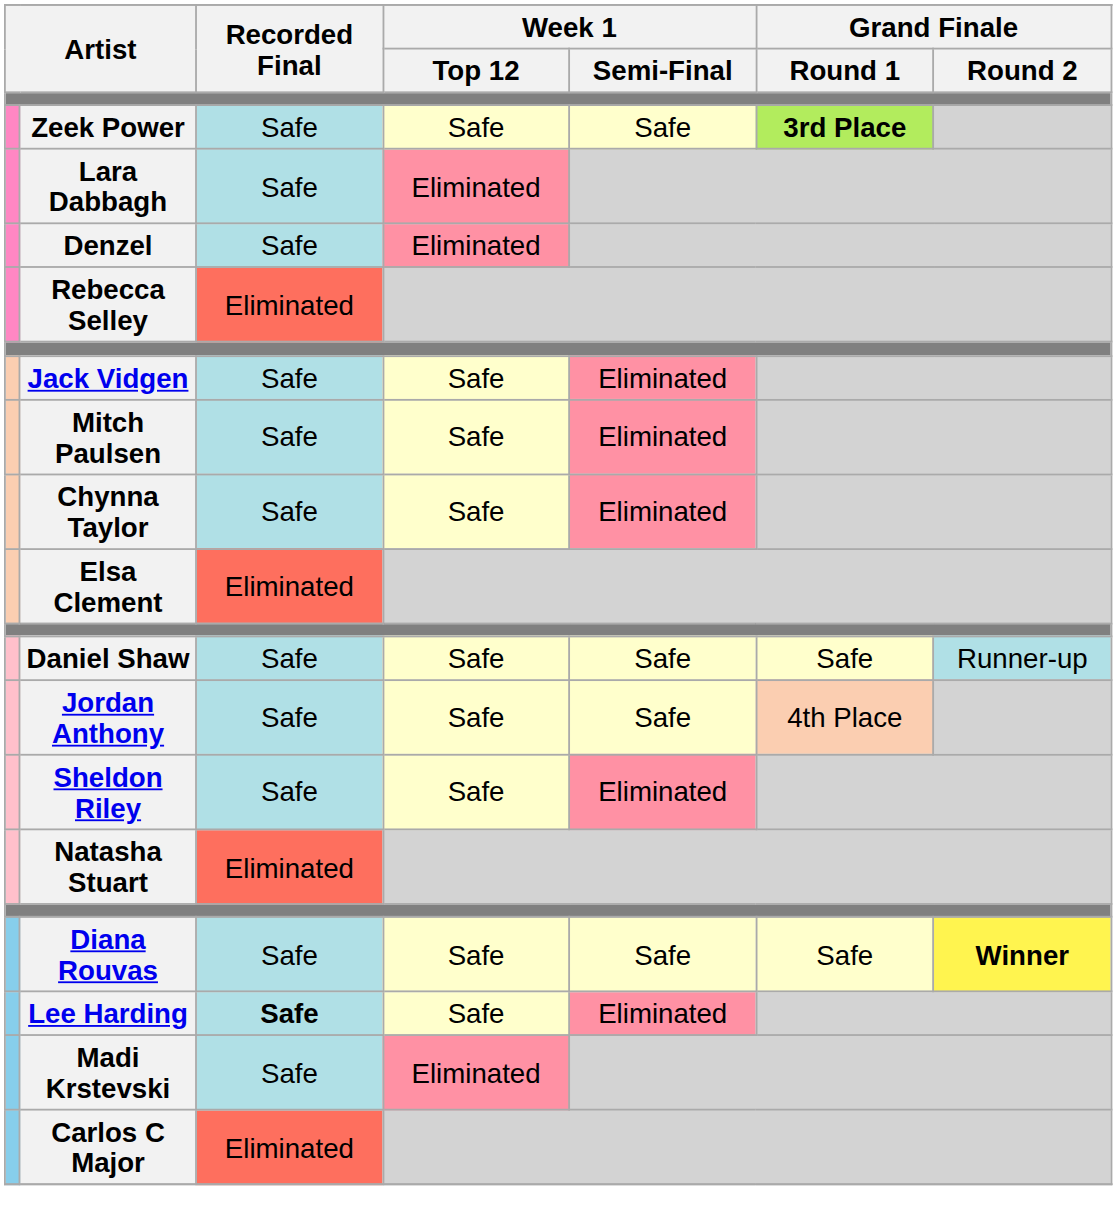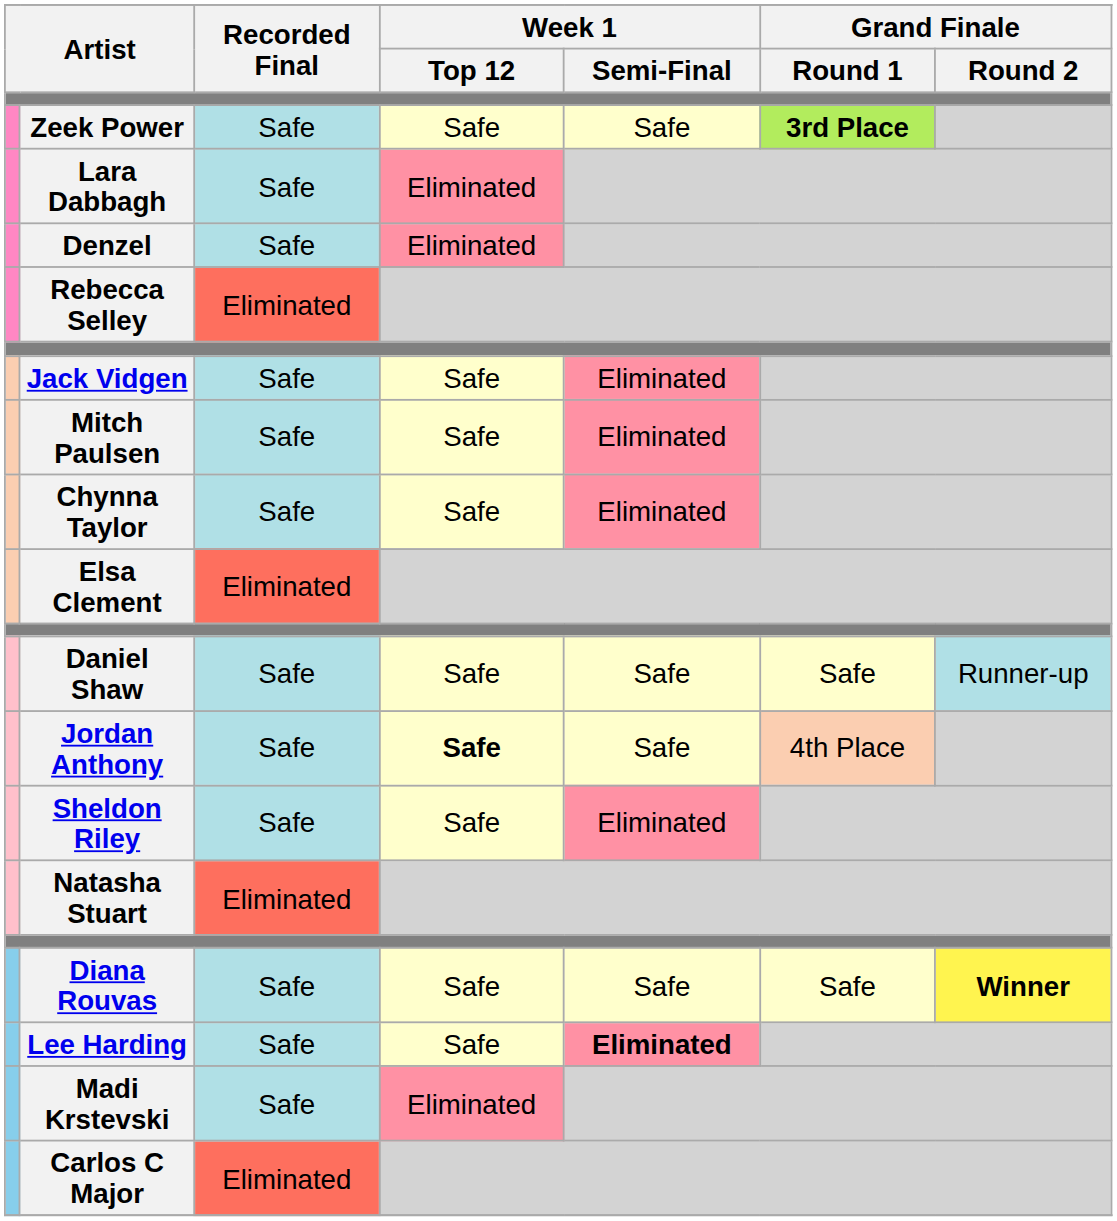(476, 717) normal -> (472, 748) bold
(289, 1014) bold -> (287, 1045) normal
(663, 1014) normal -> (662, 1045) bold
